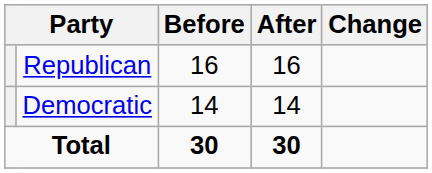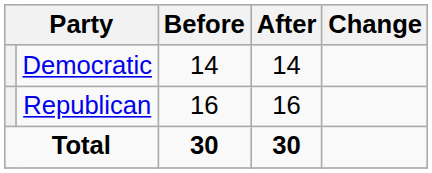rows swapped: (87, 65) <-> (87, 106)
